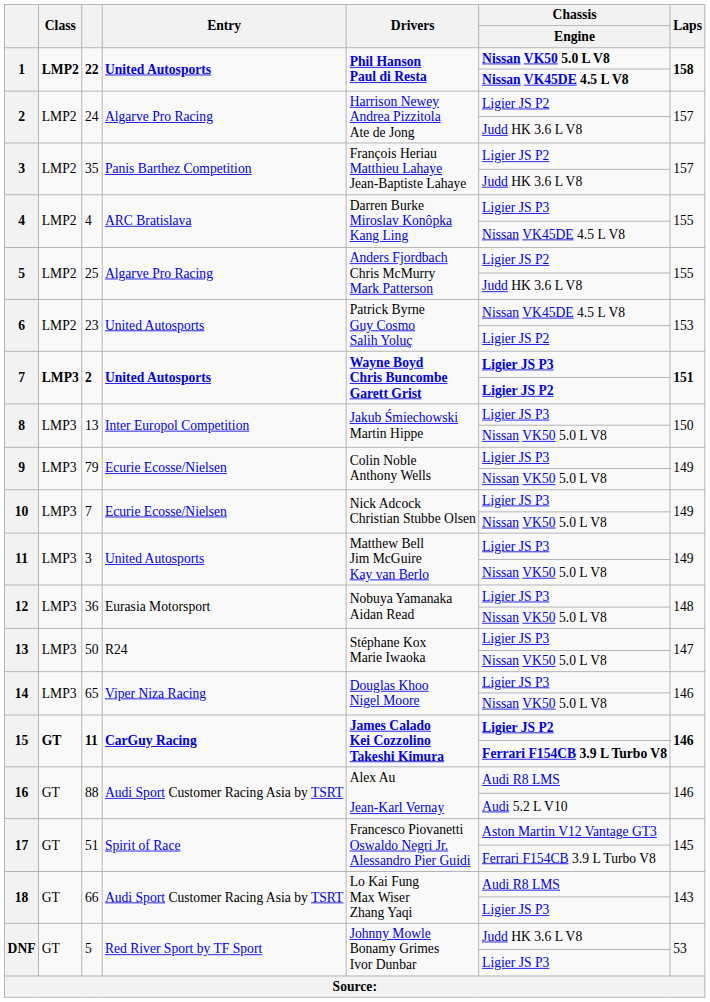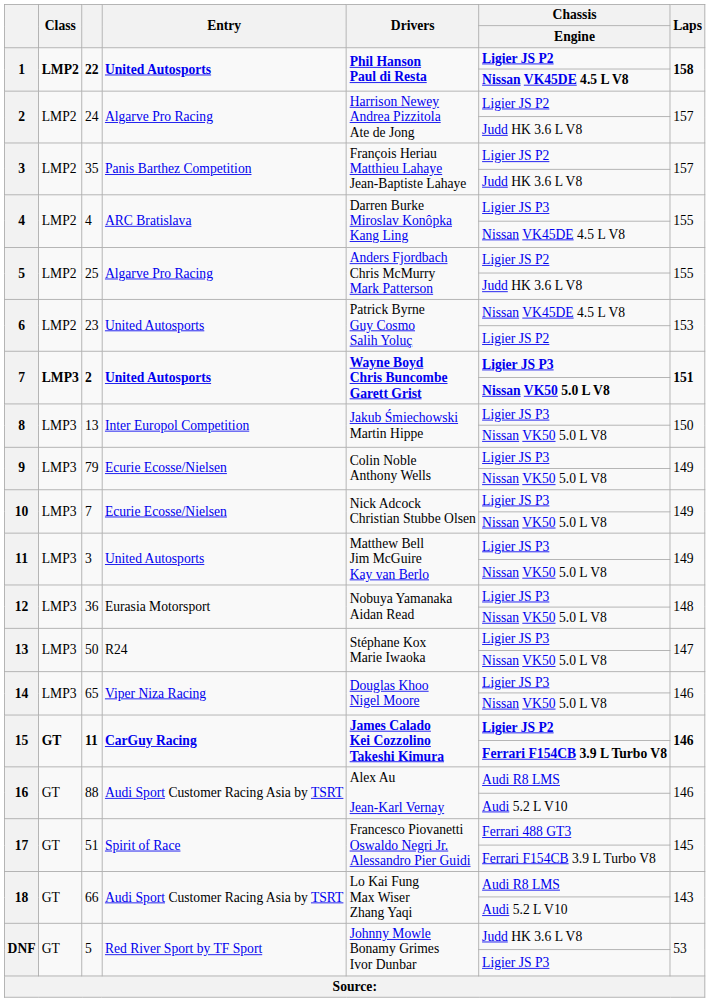(546, 58) Nissan VK50 5.0 L V8 -> (518, 58) Ligier JS P2
(518, 390) Ligier JS P2 -> (546, 390) Nissan VK50 5.0 L V8
(569, 832) Aston Martin V12 Vantage GT3 -> (527, 832) Ferrari 488 GT3
(516, 910) Ligier JS P3 -> (525, 910) Audi 5.2 L V10
